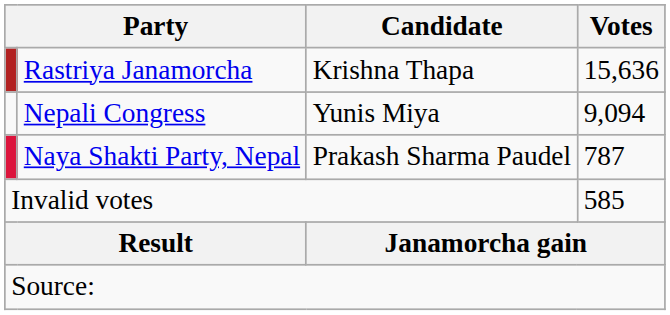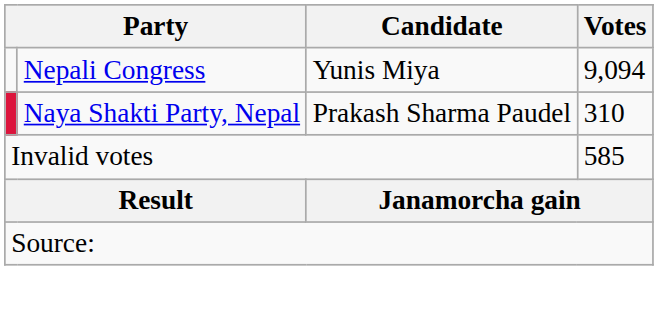- row: (138, 69)
(604, 156) 787 -> (604, 112) 310
